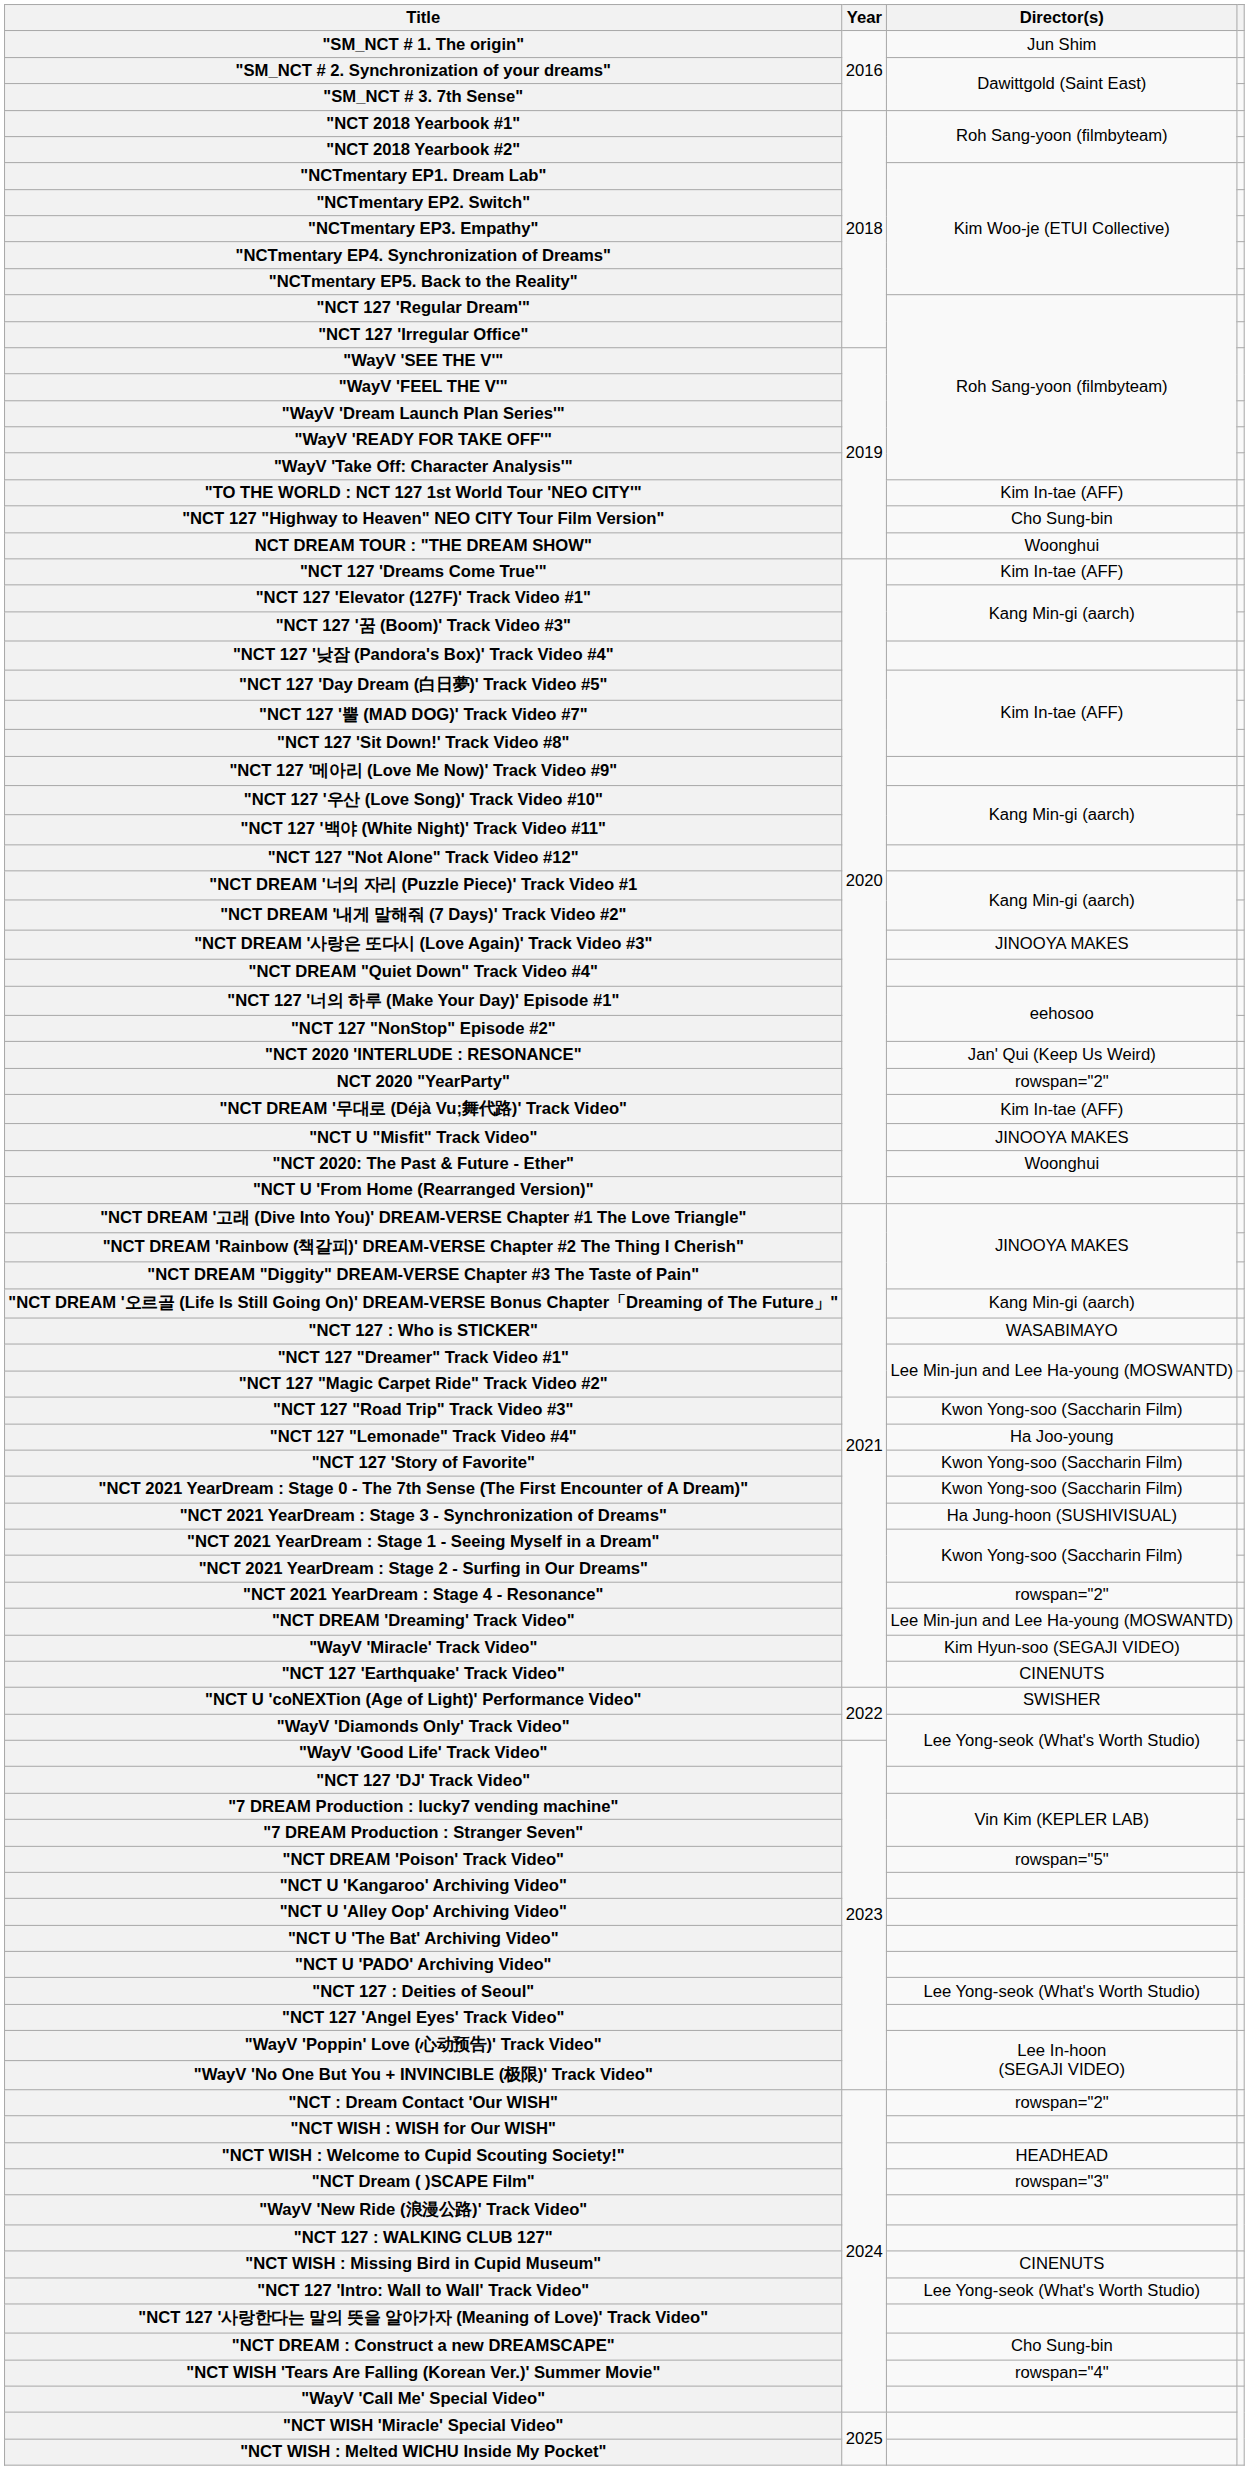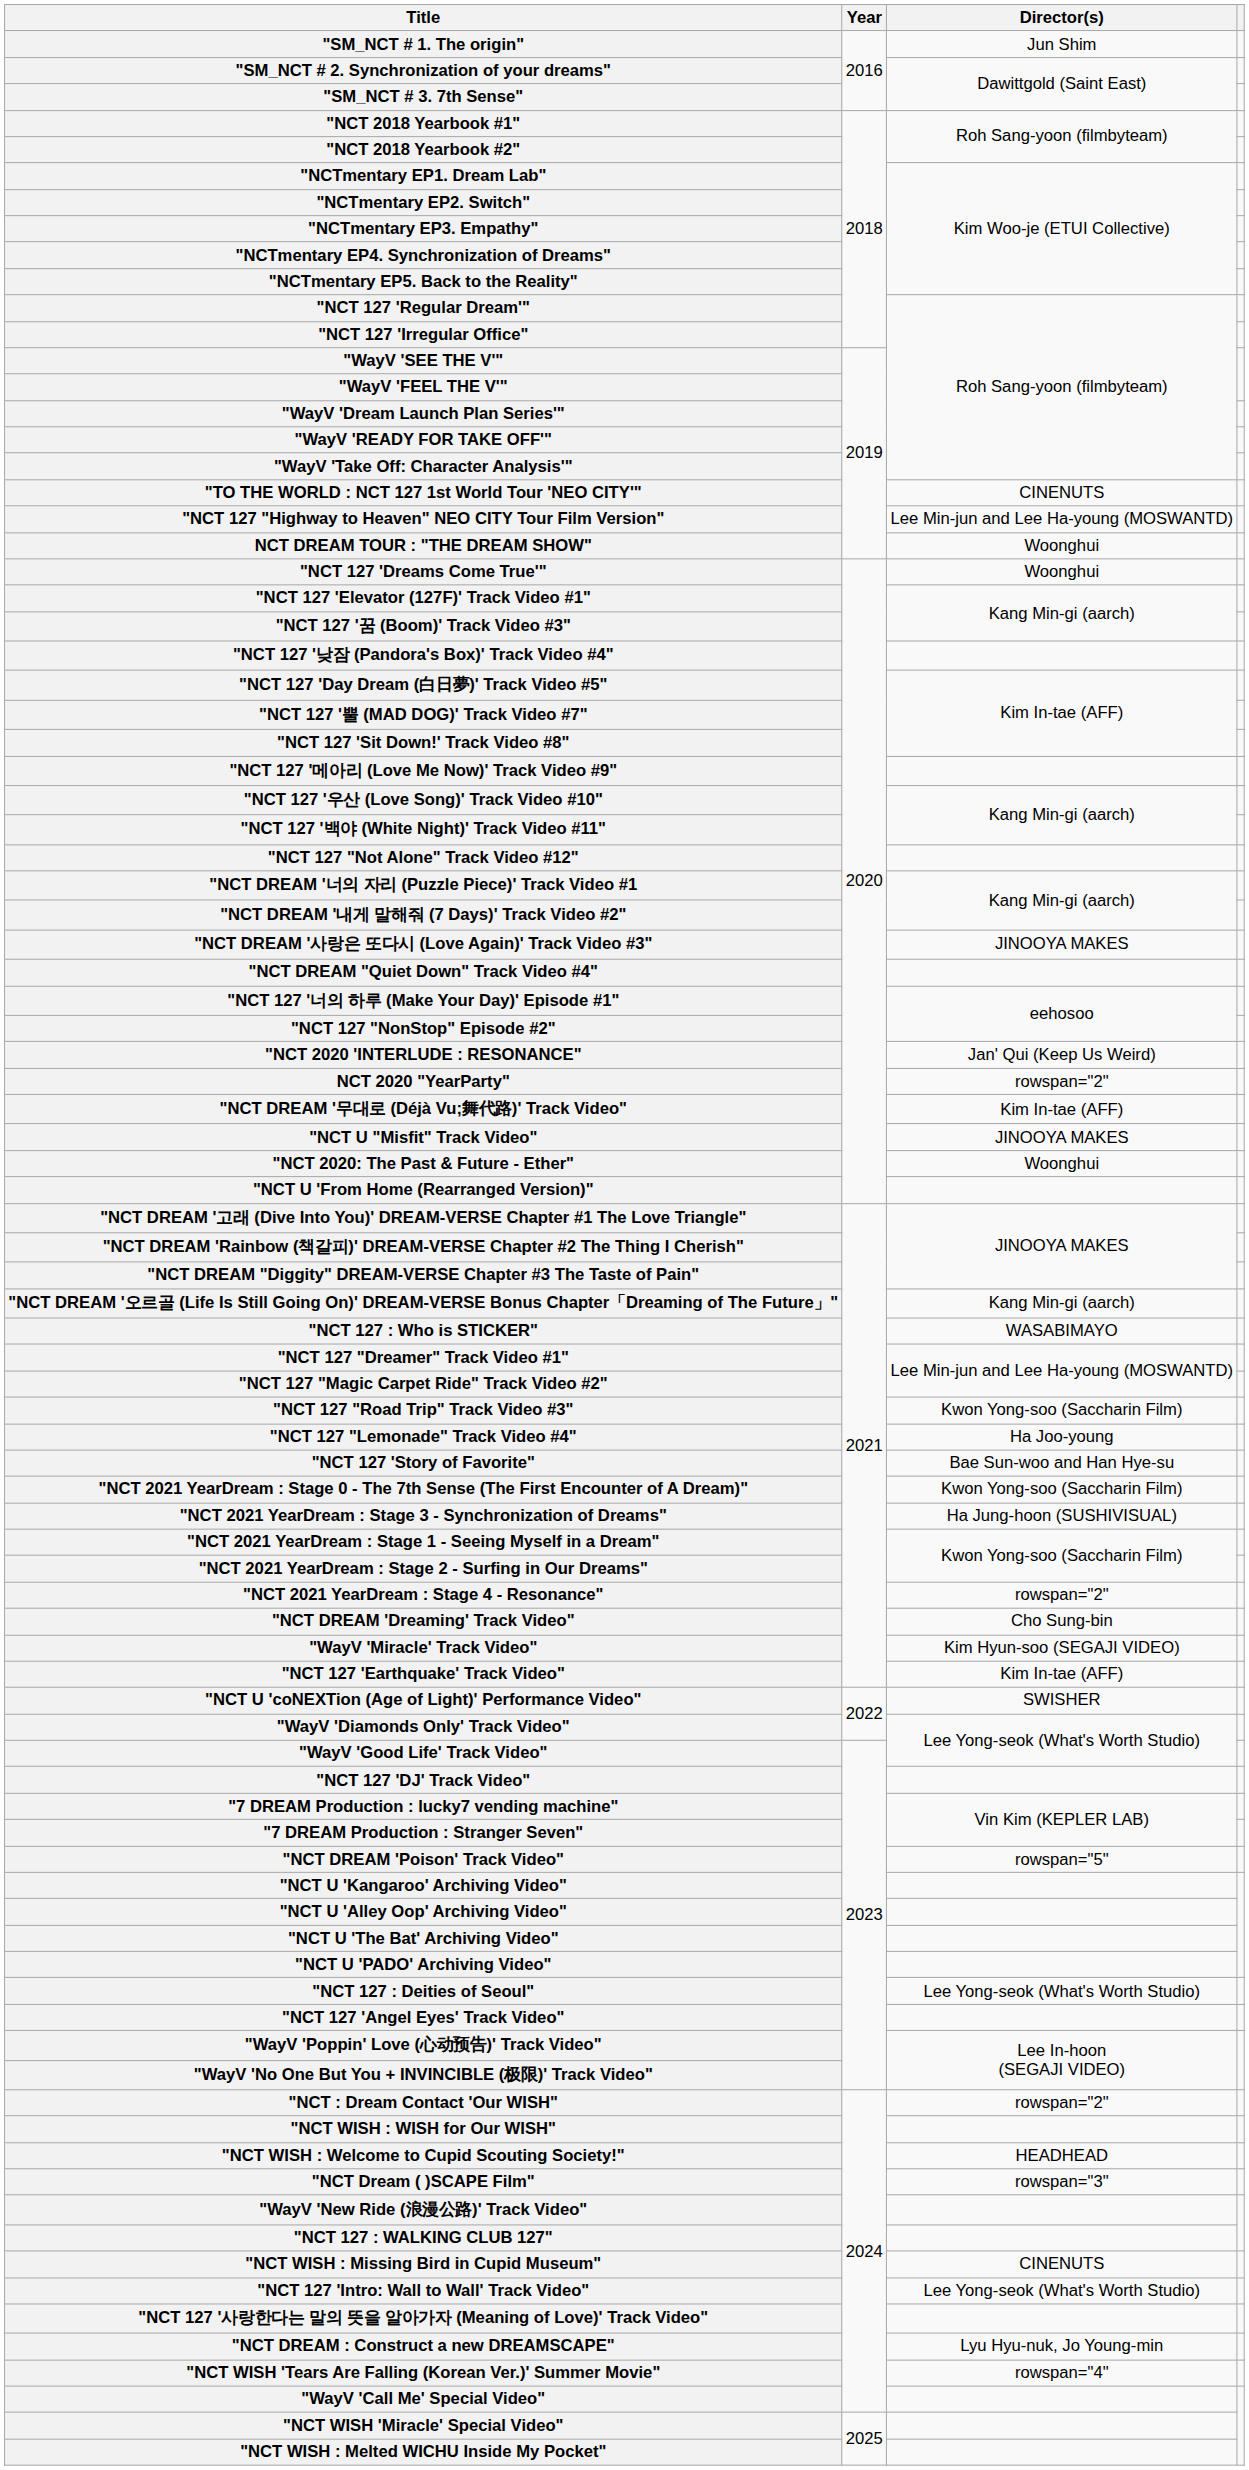(1062, 492) Kim In-tae (AFF) -> (1062, 492) CINENUTS
(1062, 519) Cho Sung-bin -> (1062, 519) Lee Min-jun and Lee Ha-young (MOSWANTD)
(1062, 571) Kim In-tae (AFF) -> (1062, 571) Woonghui
(1062, 1463) Kwon Yong-soo (Saccharin Film) -> (1062, 1463) Bae Sun-woo and Han Hye-su
(1062, 1621) Lee Min-jun and Lee Ha-young (MOSWANTD) -> (1062, 1621) Cho Sung-bin
(1062, 1674) CINENUTS -> (1062, 1674) Kim In-tae (AFF)
(1062, 2346) Cho Sung-bin -> (1062, 2346) Lyu Hyu-nuk, Jo Young-min
